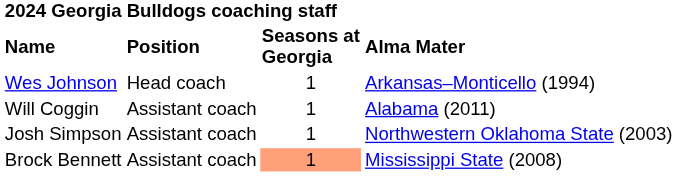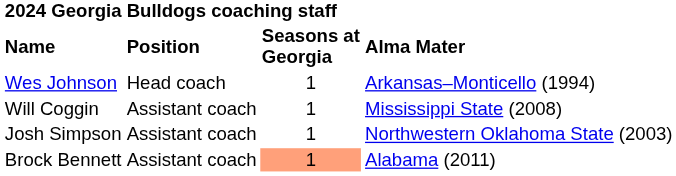(430, 108) Alabama (2011) -> (464, 108) Mississippi State (2008)
(464, 160) Mississippi State (2008) -> (430, 160) Alabama (2011)
